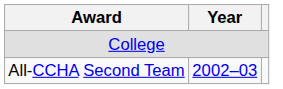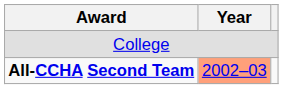(97, 70) normal -> (101, 70) bold
(225, 70) no background -> (234, 70) lightsalmon background
